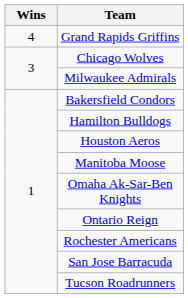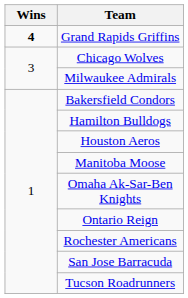(31, 36) normal -> (31, 36) bold
